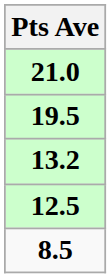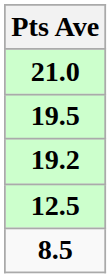(55, 160) 13.2 -> (55, 160) 19.2
